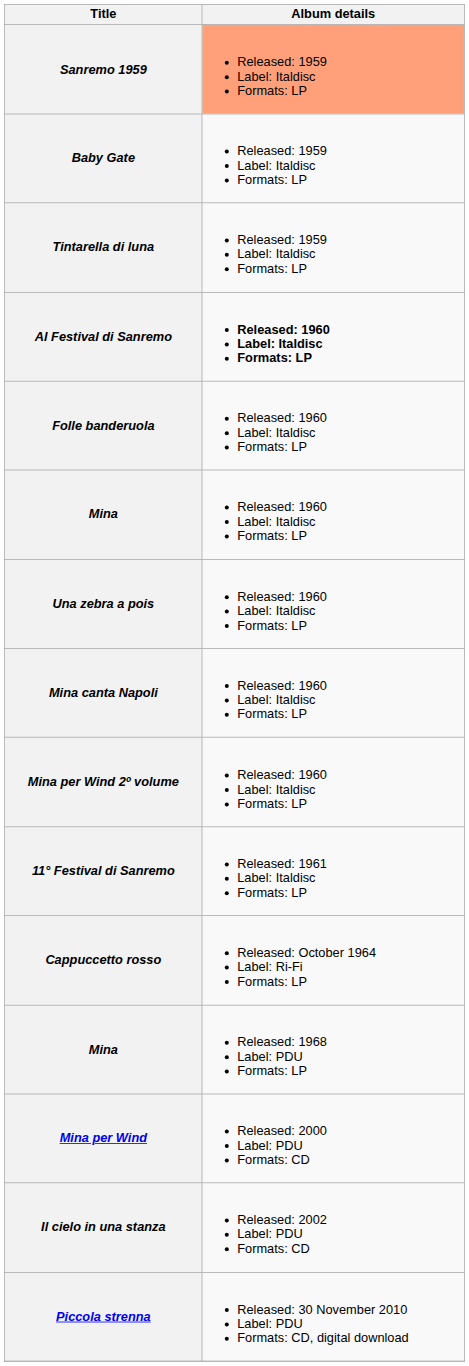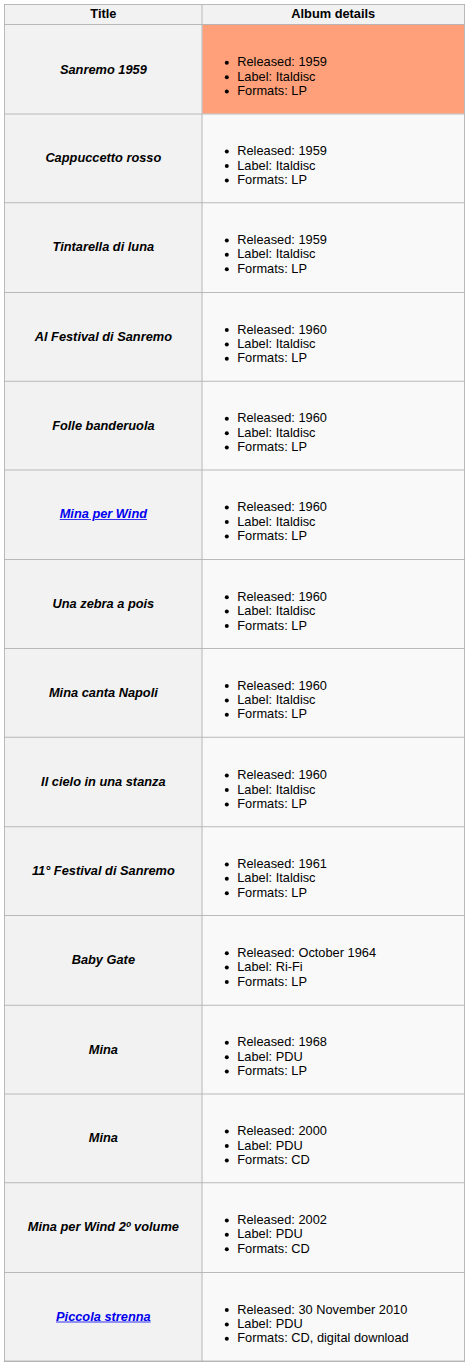(103, 158) Baby Gate -> (103, 158) Cappuccetto rosso
(333, 344) bold -> (333, 344) normal
(103, 514) Mina -> (103, 514) Mina per Wind
(103, 782) Mina per Wind 2º volume -> (103, 782) Il cielo in una stanza
(103, 960) Cappuccetto rosso -> (103, 960) Baby Gate
(103, 1138) Mina per Wind -> (103, 1138) Mina
(103, 1227) Il cielo in una stanza -> (103, 1227) Mina per Wind 2º volume
